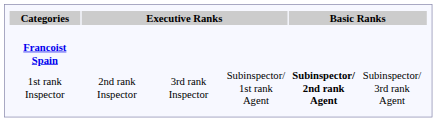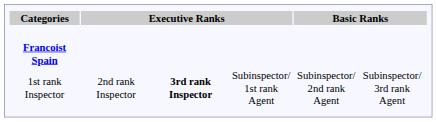(188, 88) normal -> (191, 88) bold
(324, 88) bold -> (326, 88) normal
